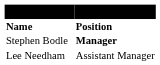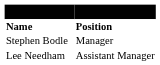(96, 41) bold -> (95, 41) normal
